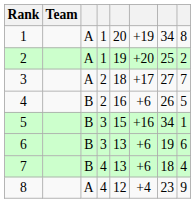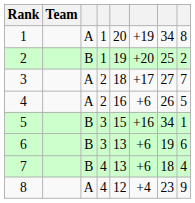(89, 58) A -> (89, 58) B
(89, 101) B -> (89, 101) A
